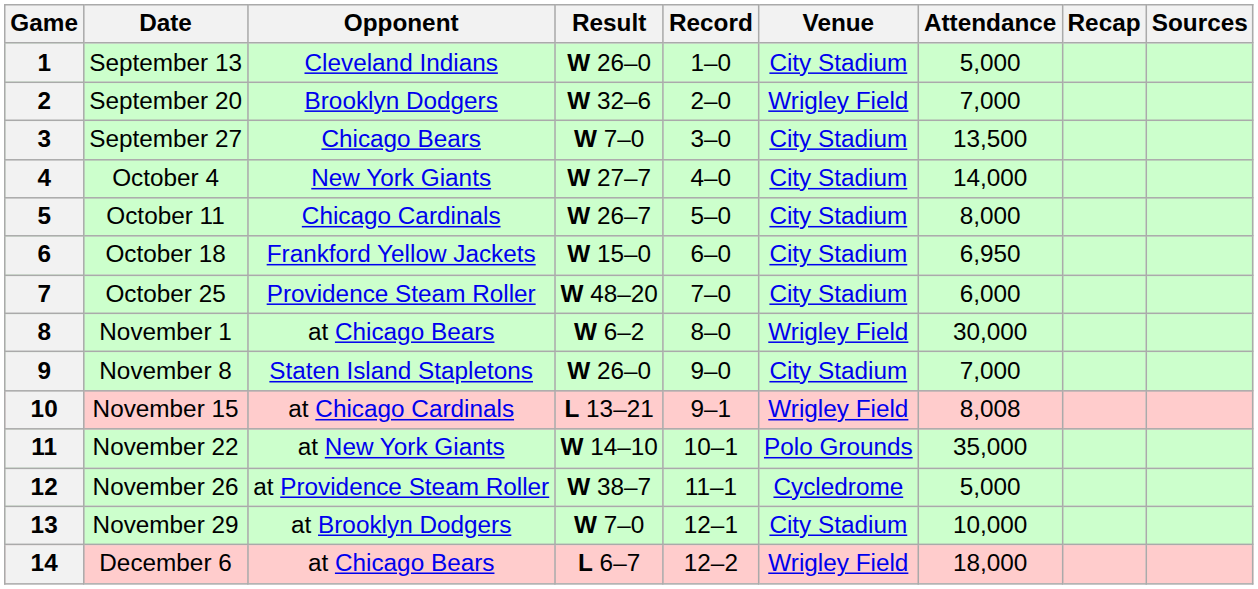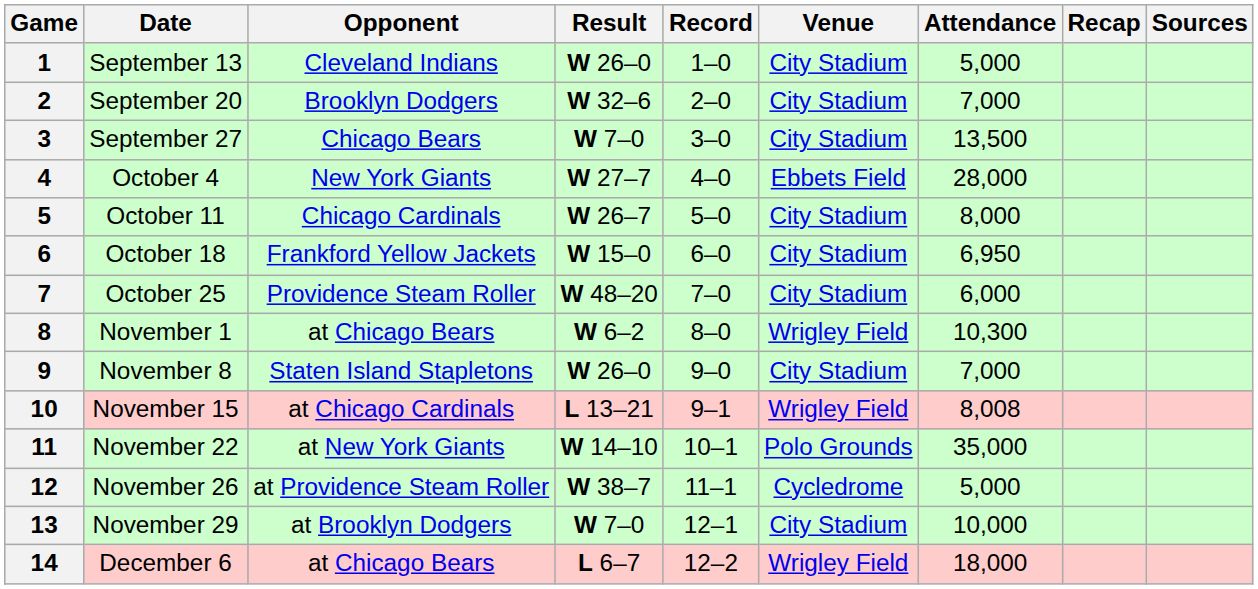(838, 100) Wrigley Field -> (838, 100) City Stadium
(838, 178) City Stadium -> (838, 178) Ebbets Field
(990, 178) 14,000 -> (990, 178) 28,000
(990, 332) 30,000 -> (990, 332) 10,300
